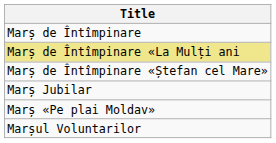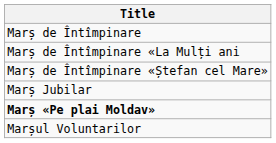(123, 52) khaki background -> (123, 52) no background
(81, 109) normal -> (81, 109) bold
